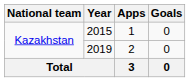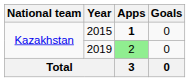(131, 31) normal -> (131, 31) bold
(131, 49) no background -> (131, 49) lightgreen background
